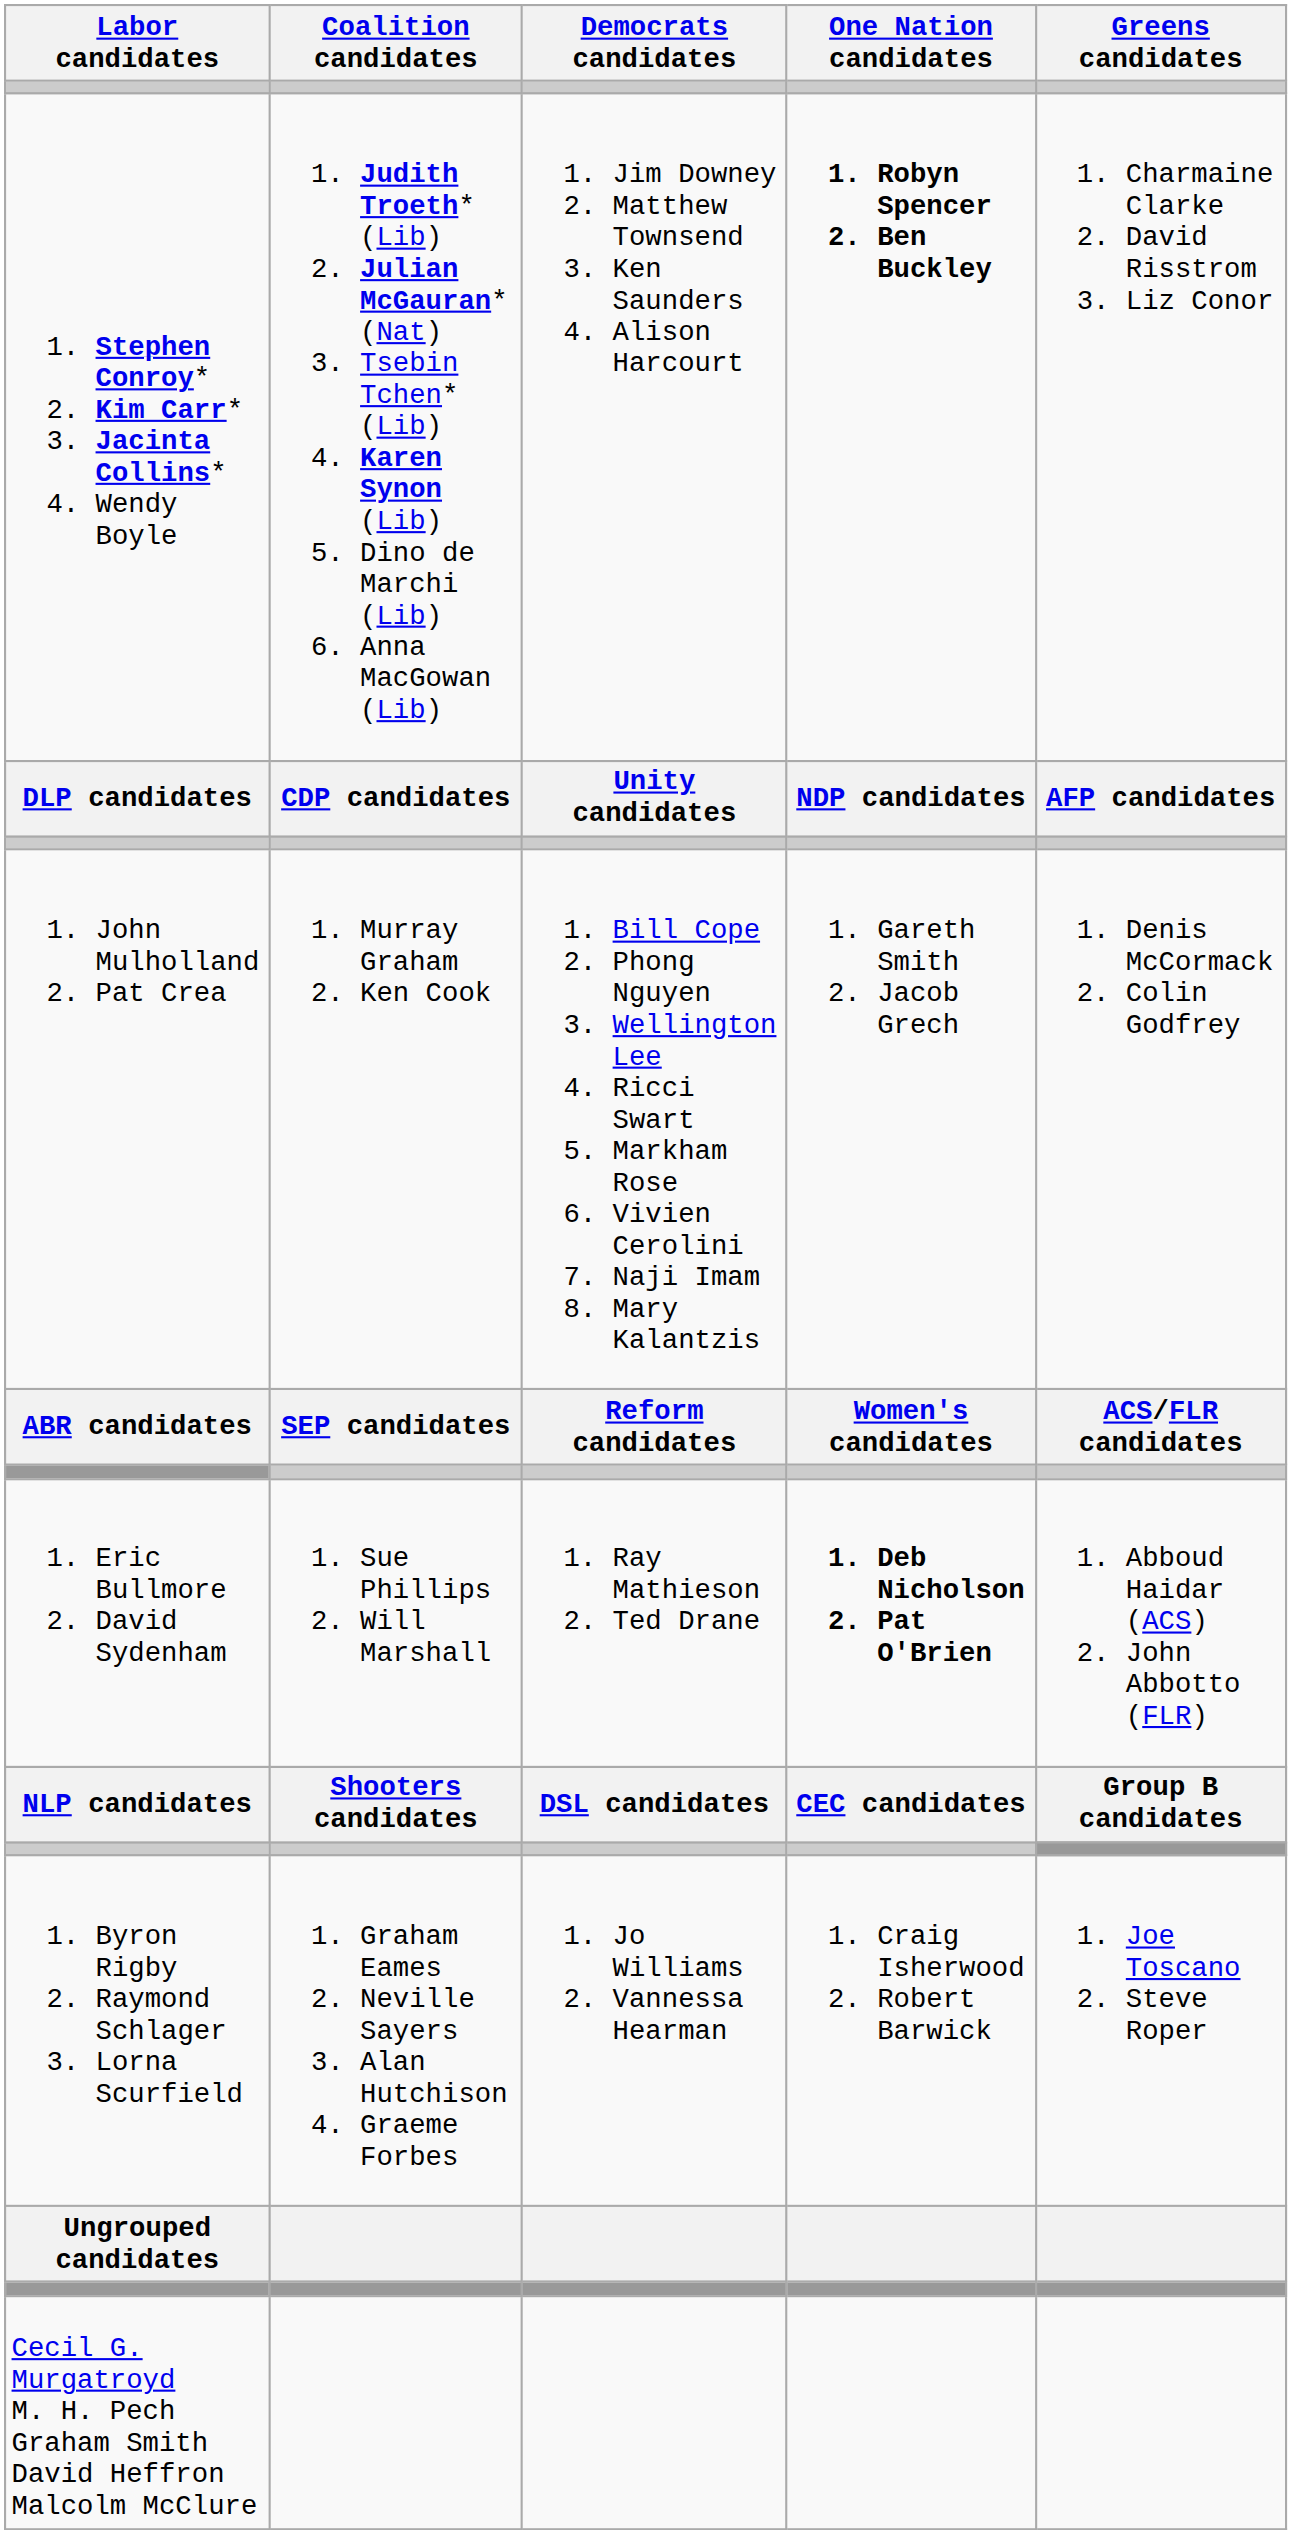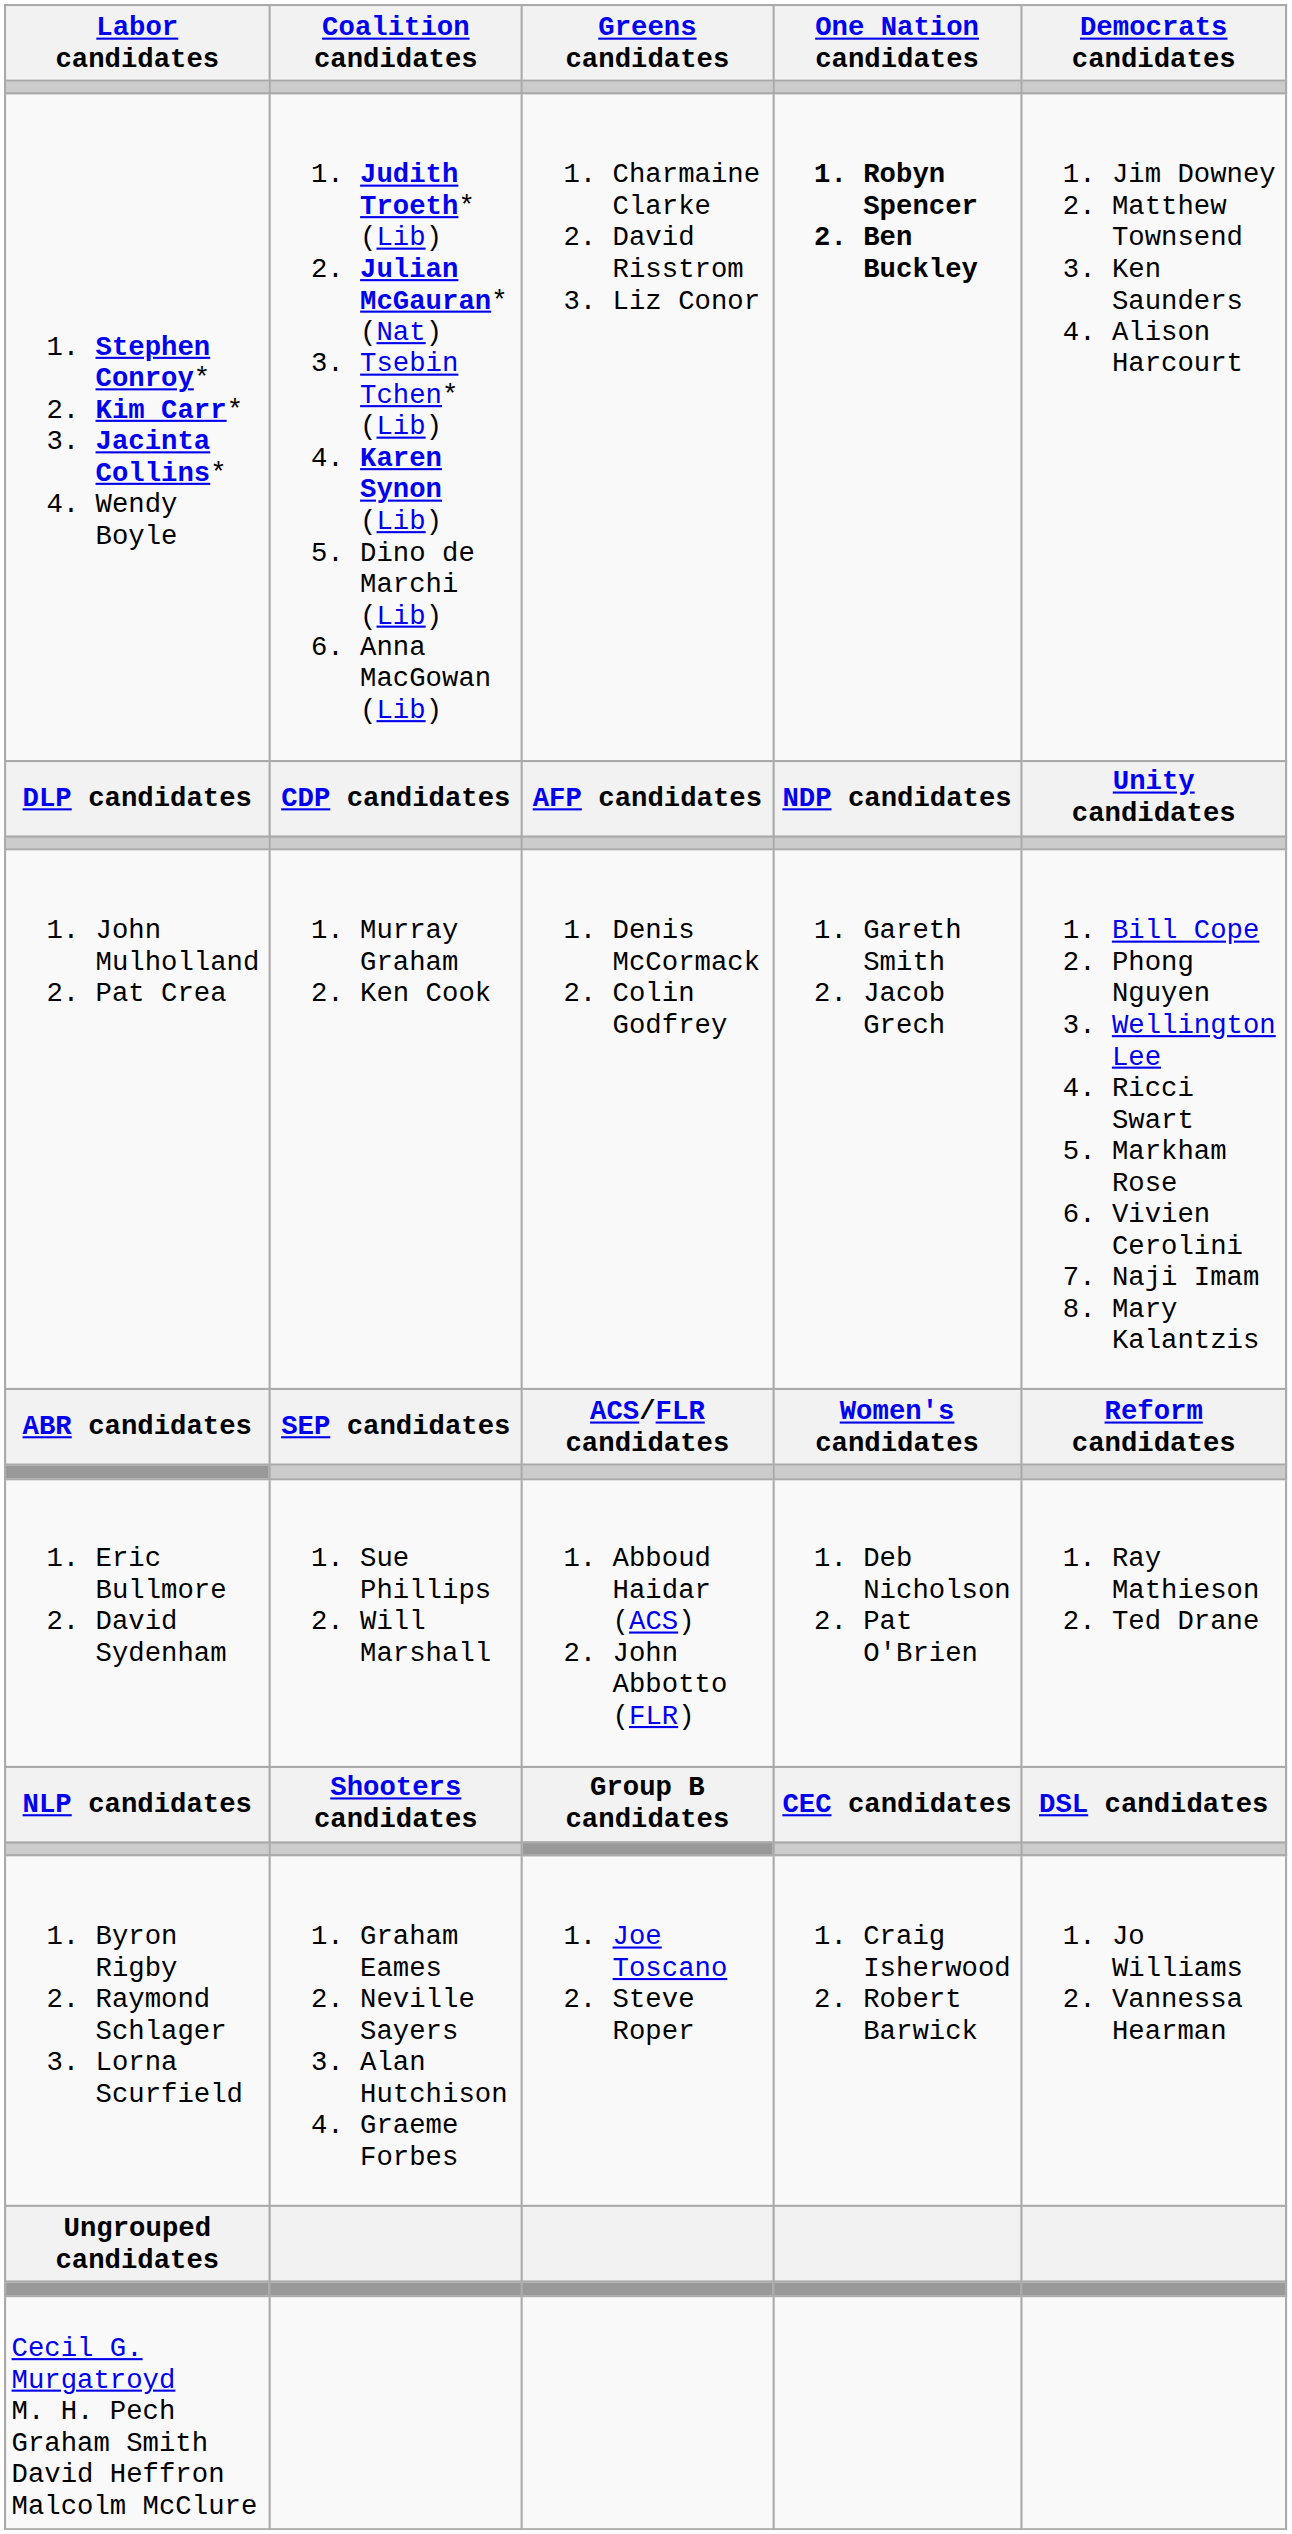columns swapped: (654, 43) <-> (1161, 43)
(911, 1606) bold -> (897, 1606) normal
